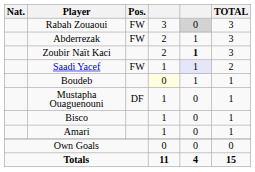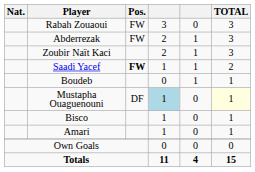(196, 25) lightgrey background -> (196, 25) no background
(196, 53) bold -> (196, 53) normal
(137, 67) normal -> (137, 67) bold
(196, 67) lavender background -> (196, 67) no background
(164, 81) lightyellow background -> (164, 81) no background
(164, 99) no background -> (164, 99) lightblue background
(231, 99) no background -> (231, 99) lightyellow background
